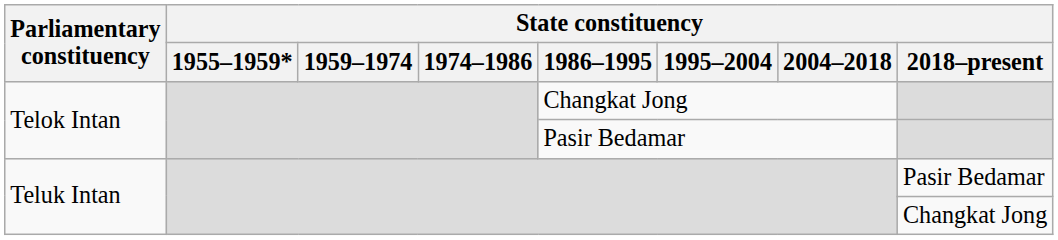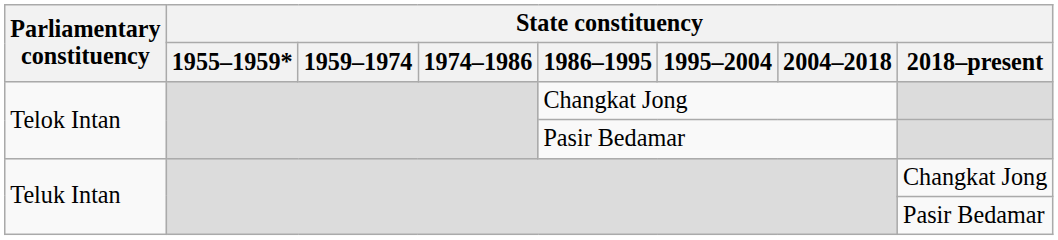(974, 176) Pasir Bedamar -> (975, 176) Changkat Jong
(975, 215) Changkat Jong -> (974, 215) Pasir Bedamar
